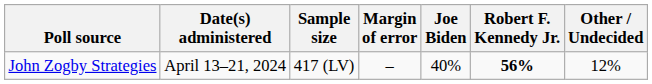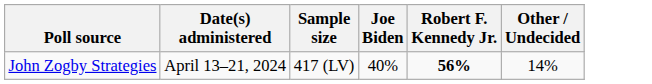- column: (390, 28)
(606, 65) 12% -> (543, 65) 14%
